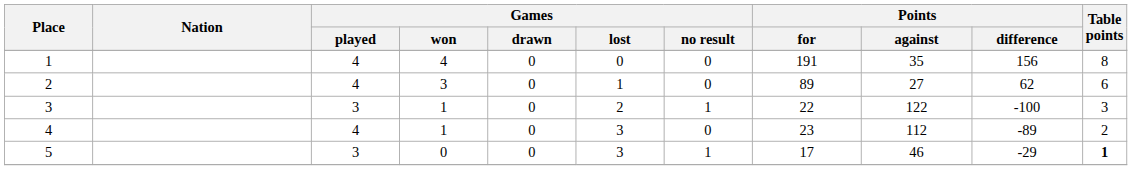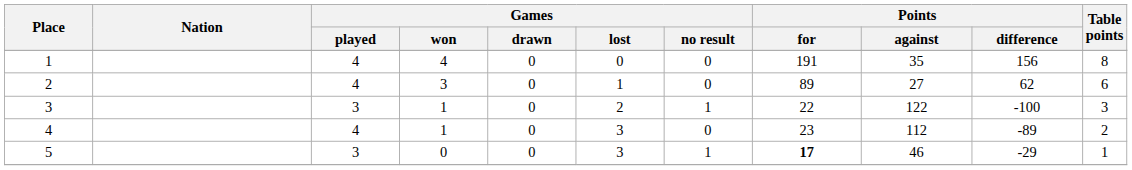(807, 152) normal -> (807, 152) bold
(1105, 152) bold -> (1105, 152) normal
